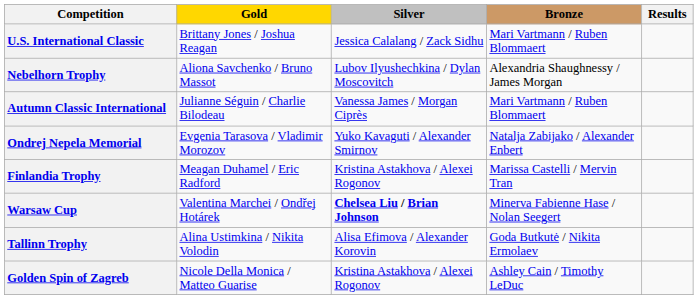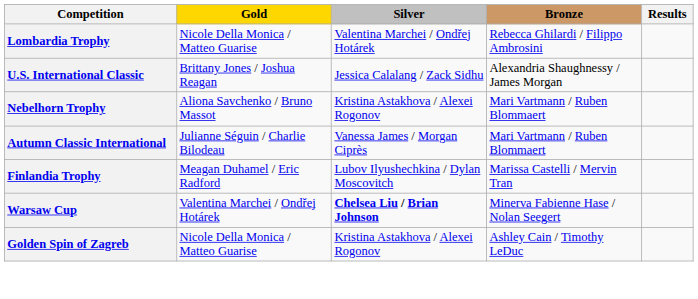+ row: (58, 41)
(548, 41) Mari Vartmann / Ruben Blommaert -> (555, 75) Alexandria Shaughnessy / James Morgan
(407, 75) Lubov Ilyushechkina / Dylan Moscovitch -> (404, 108) Kristina Astakhova / Alexei Rogonov
(555, 75) Alexandria Shaughnessy / James Morgan -> (548, 108) Mari Vartmann / Ruben Blommaert
- row: (74, 142)
(404, 176) Kristina Astakhova / Alexei Rogonov -> (407, 176) Lubov Ilyushechkina / Dylan Moscovitch
- row: (47, 244)
